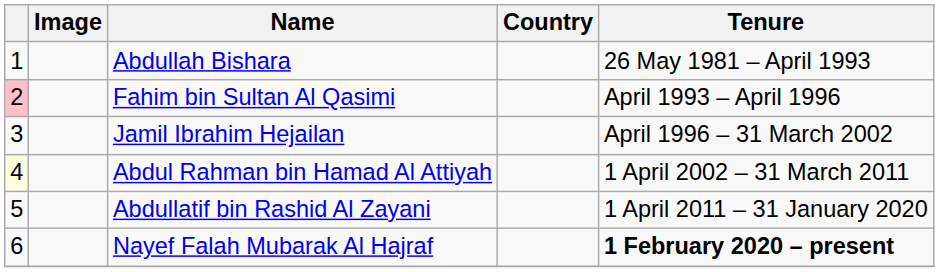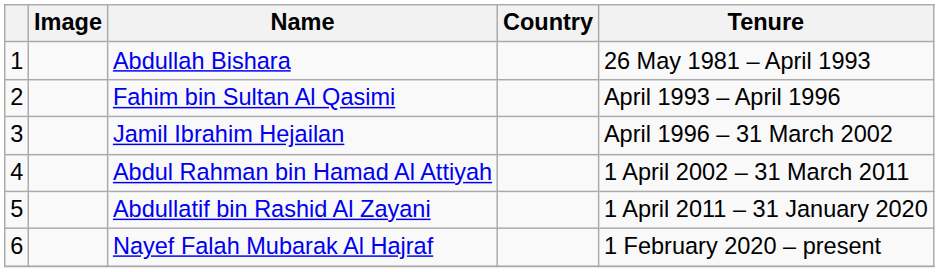(17, 97) pink background -> (17, 97) no background
(17, 172) lightyellow background -> (17, 172) no background
(749, 246) bold -> (743, 246) normal
